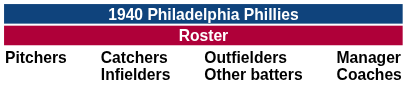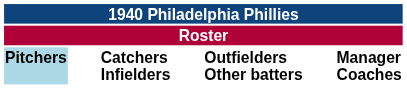(36, 57) no background -> (36, 57) lightblue background
